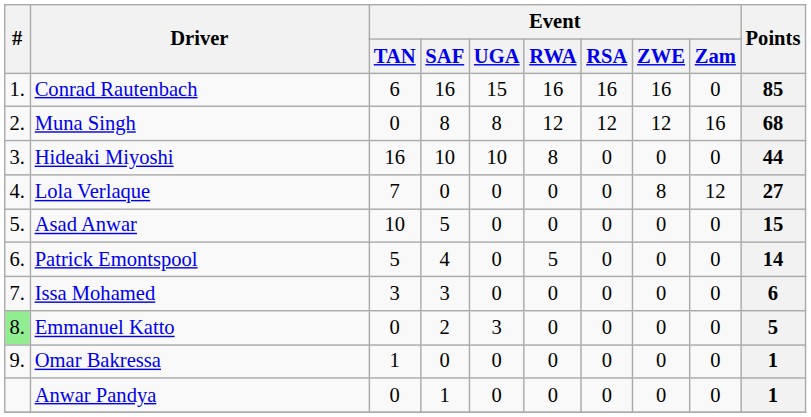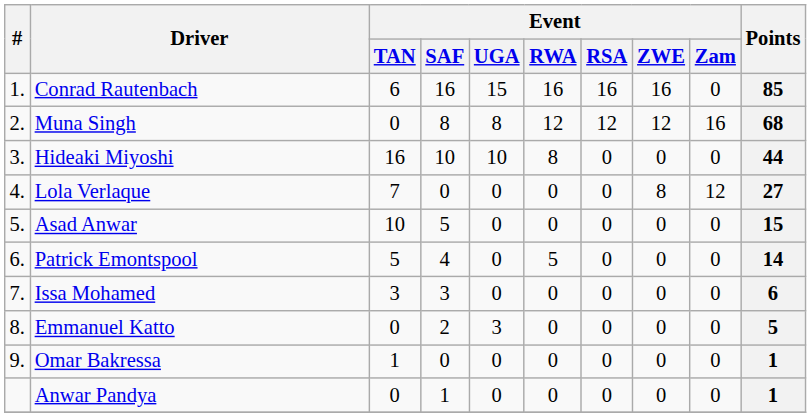(17, 327) lightgreen background -> (17, 327) no background
